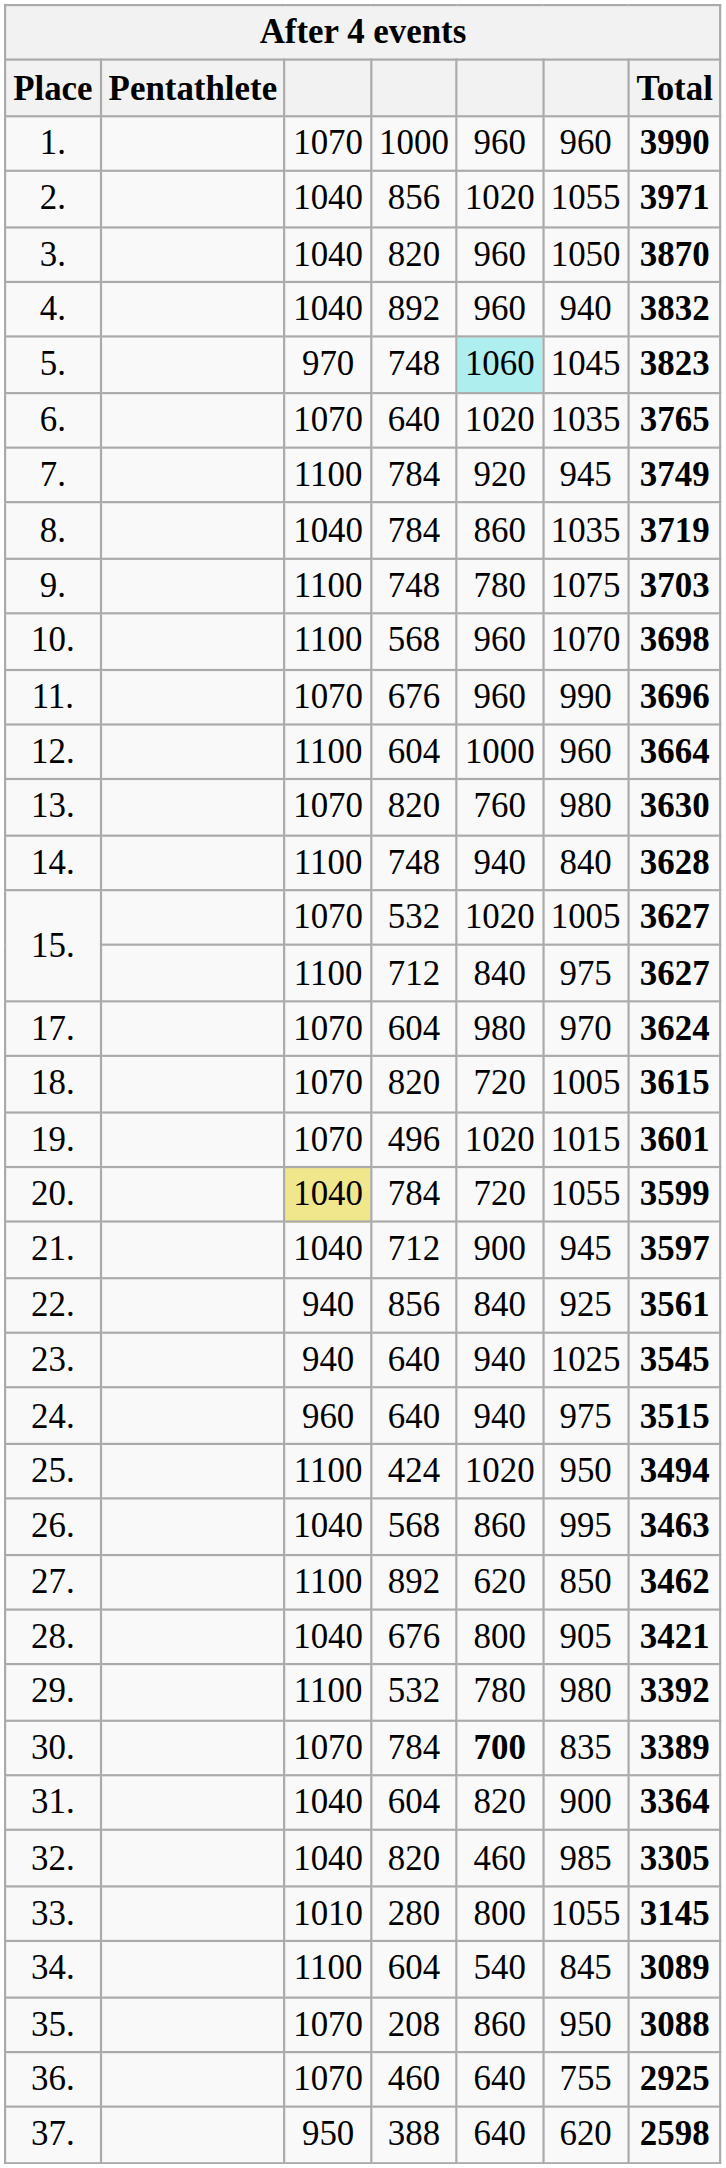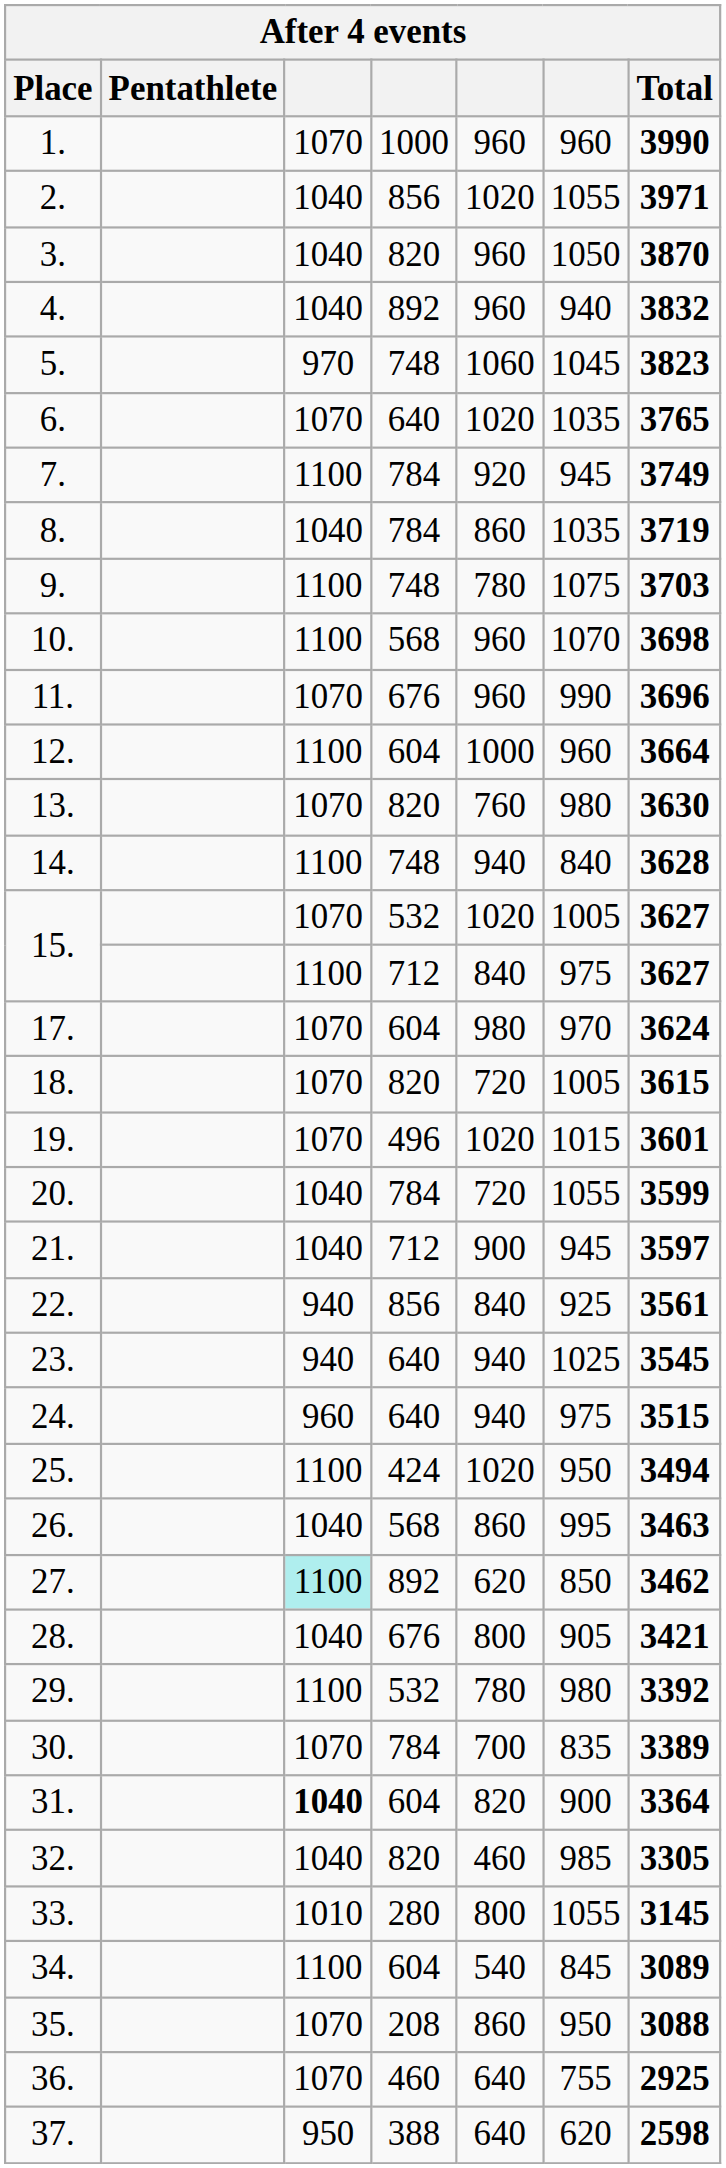(500, 364) paleturquoise background -> (500, 364) no background
(328, 1193) khaki background -> (328, 1193) no background
(328, 1581) no background -> (328, 1581) paleturquoise background
(500, 1747) bold -> (500, 1747) normal
(328, 1802) normal -> (328, 1802) bold
